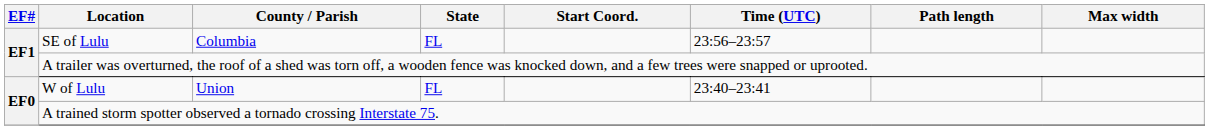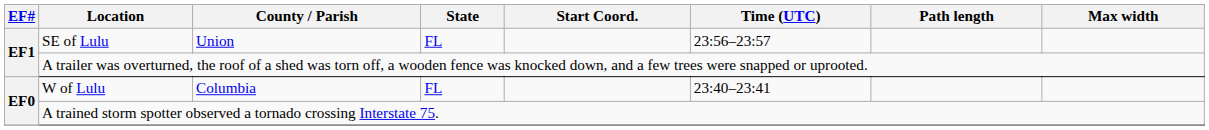(226, 40) Columbia -> (215, 40) Union
(215, 88) Union -> (226, 88) Columbia
